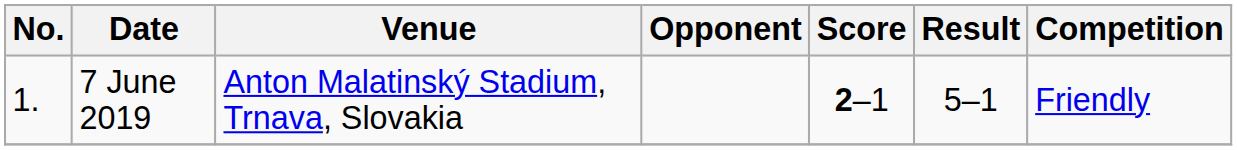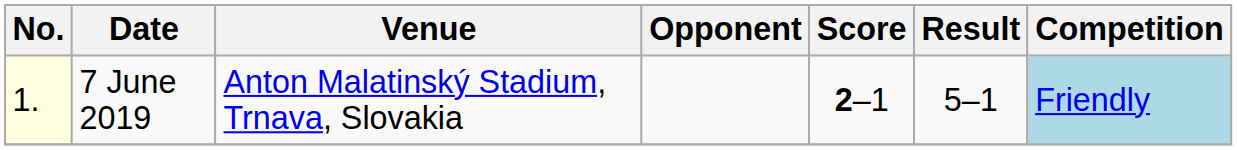(26, 99) no background -> (26, 99) lightyellow background
(1093, 99) no background -> (1093, 99) lightblue background
